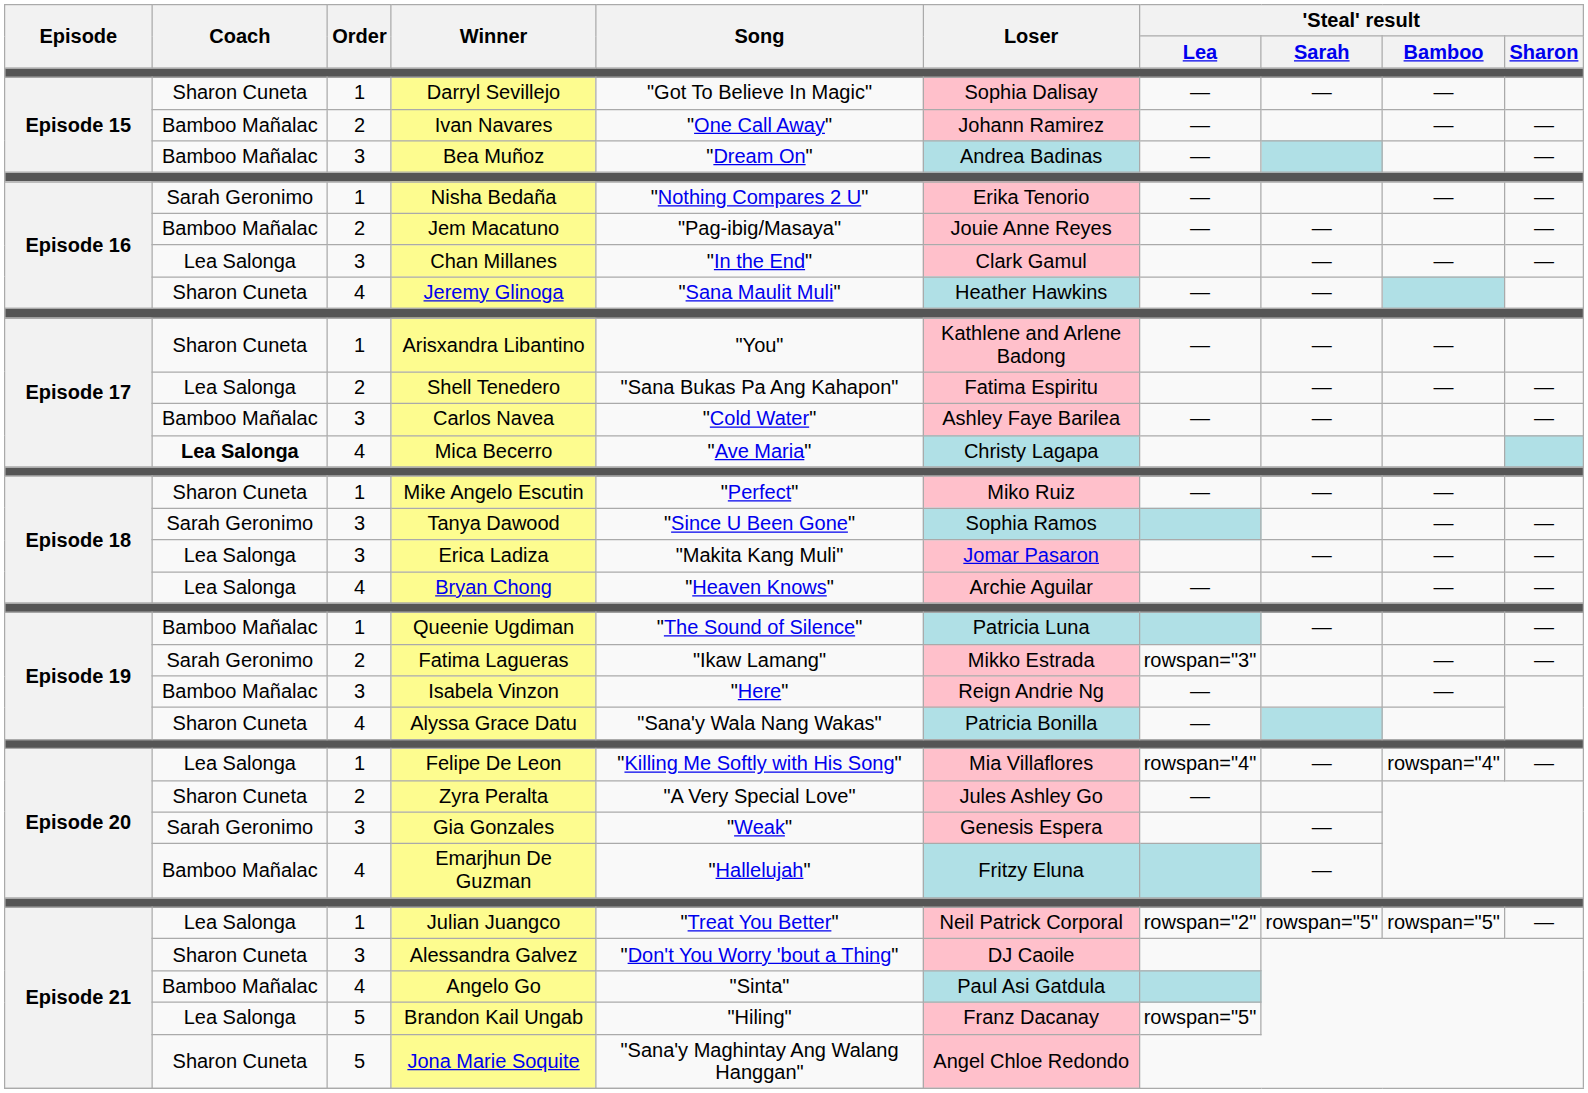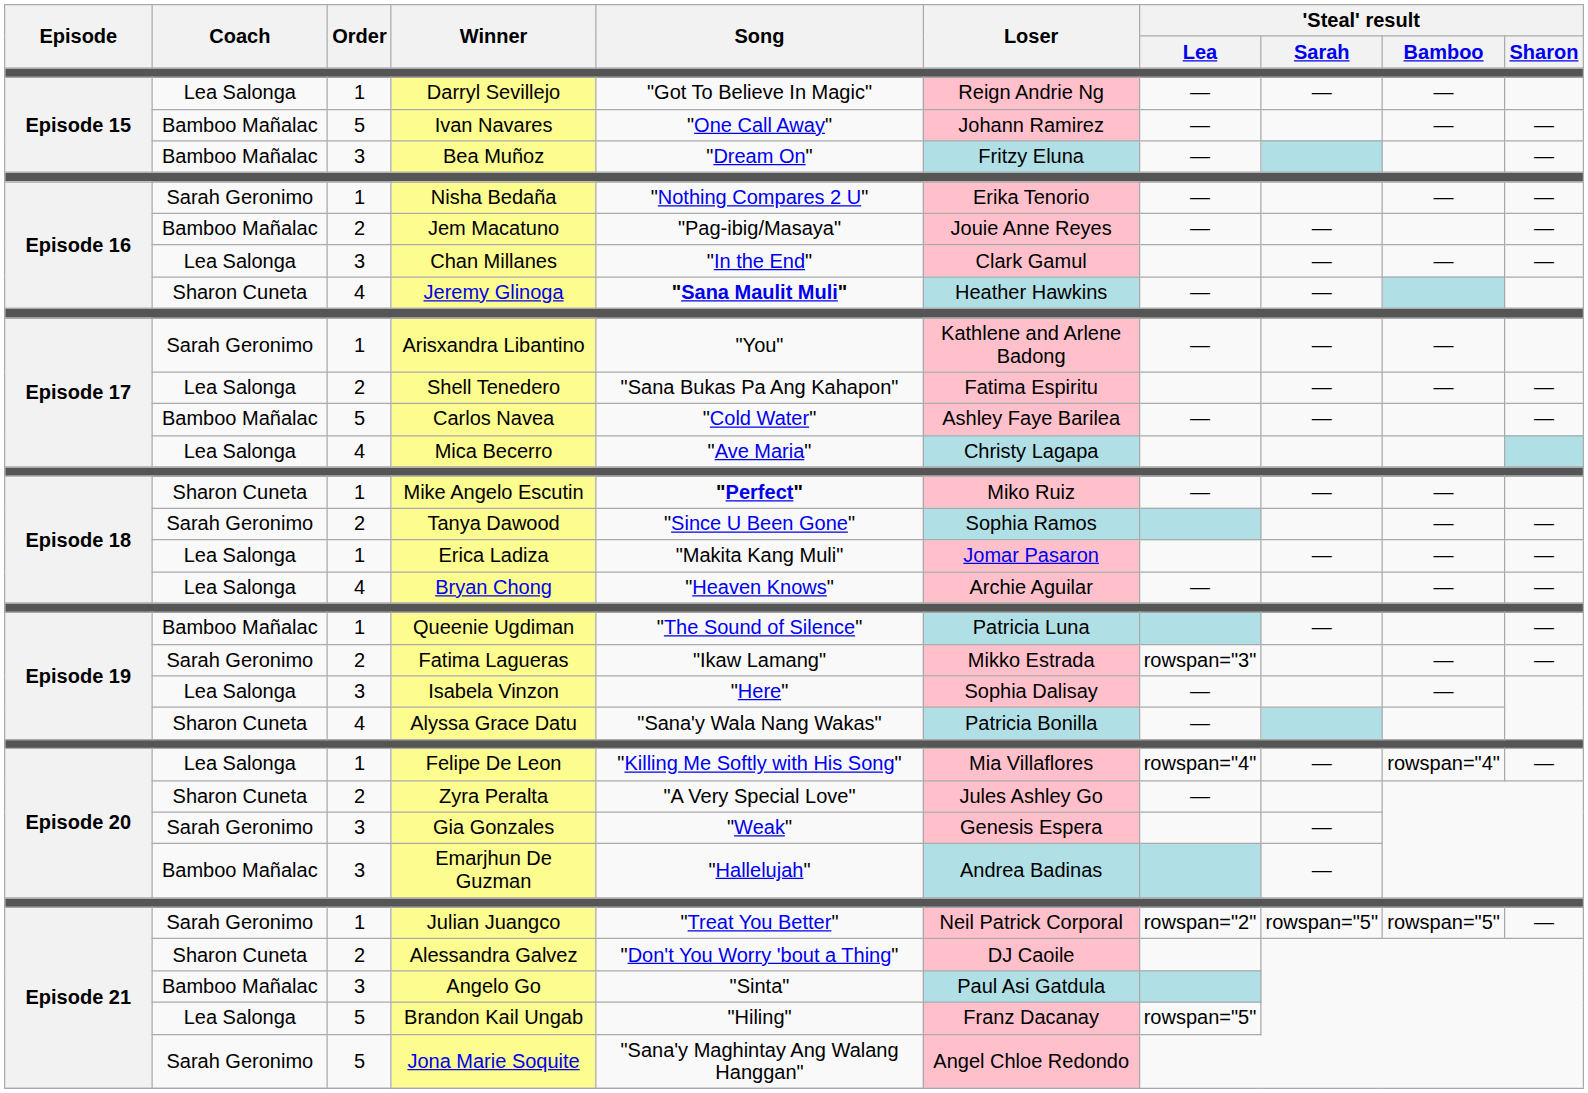(240, 93) Sharon Cuneta -> (240, 93) Lea Salonga
(1031, 93) Sophia Dalisay -> (1031, 93) Reign Andrie Ng
(360, 124) 2 -> (360, 124) 5
(1031, 156) Andrea Badinas -> (1031, 156) Fritzy Eluna
(760, 292) normal -> (760, 292) bold
(240, 344) Sharon Cuneta -> (240, 344) Sarah Geronimo
(360, 419) 3 -> (360, 419) 5
(240, 451) bold -> (240, 451) normal
(760, 492) normal -> (760, 492) bold
(360, 523) 3 -> (360, 523) 2
(360, 555) 3 -> (360, 555) 1
(240, 691) Bamboo Mañalac -> (240, 691) Lea Salonga
(1031, 691) Reign Andrie Ng -> (1031, 691) Sophia Dalisay
(360, 870) 4 -> (360, 870) 3
(1031, 870) Fritzy Eluna -> (1031, 870) Andrea Badinas
(240, 922) Lea Salonga -> (240, 922) Sarah Geronimo
(360, 954) 3 -> (360, 954) 2
(360, 986) 4 -> (360, 986) 3
(240, 1060) Sharon Cuneta -> (240, 1060) Sarah Geronimo
